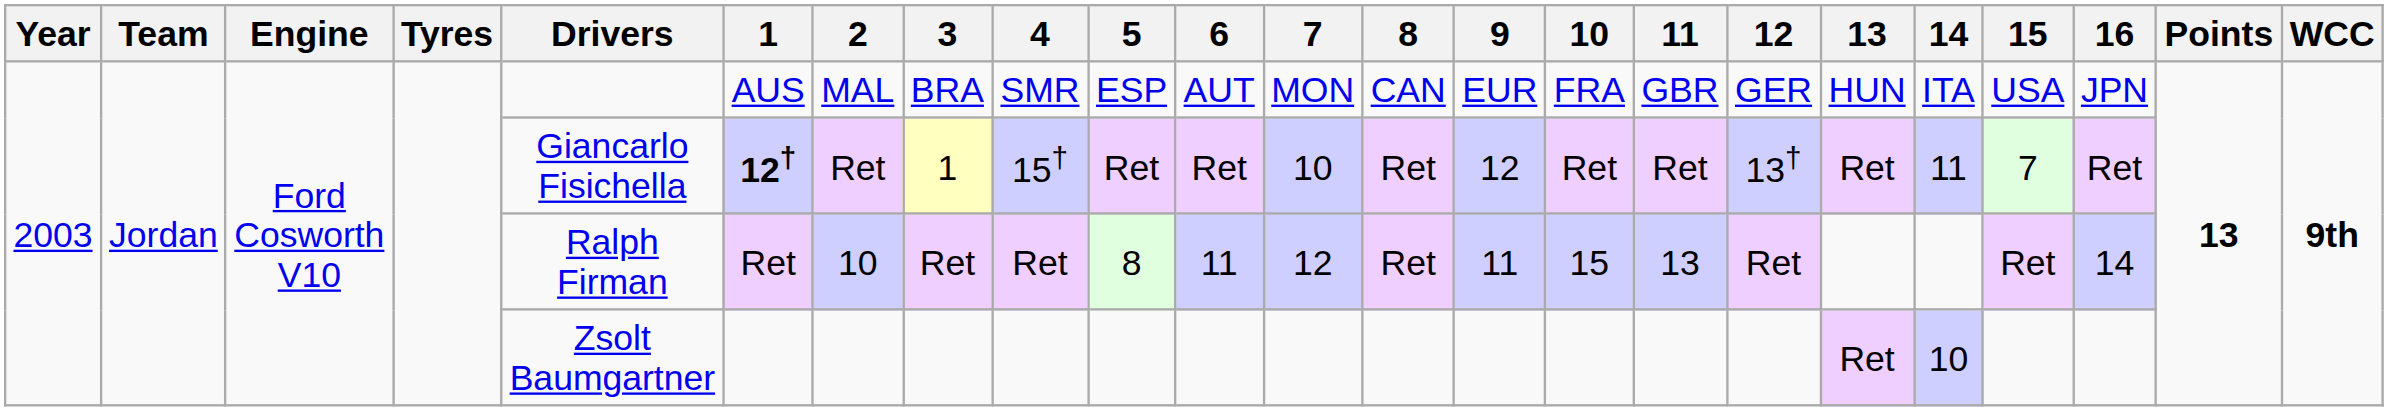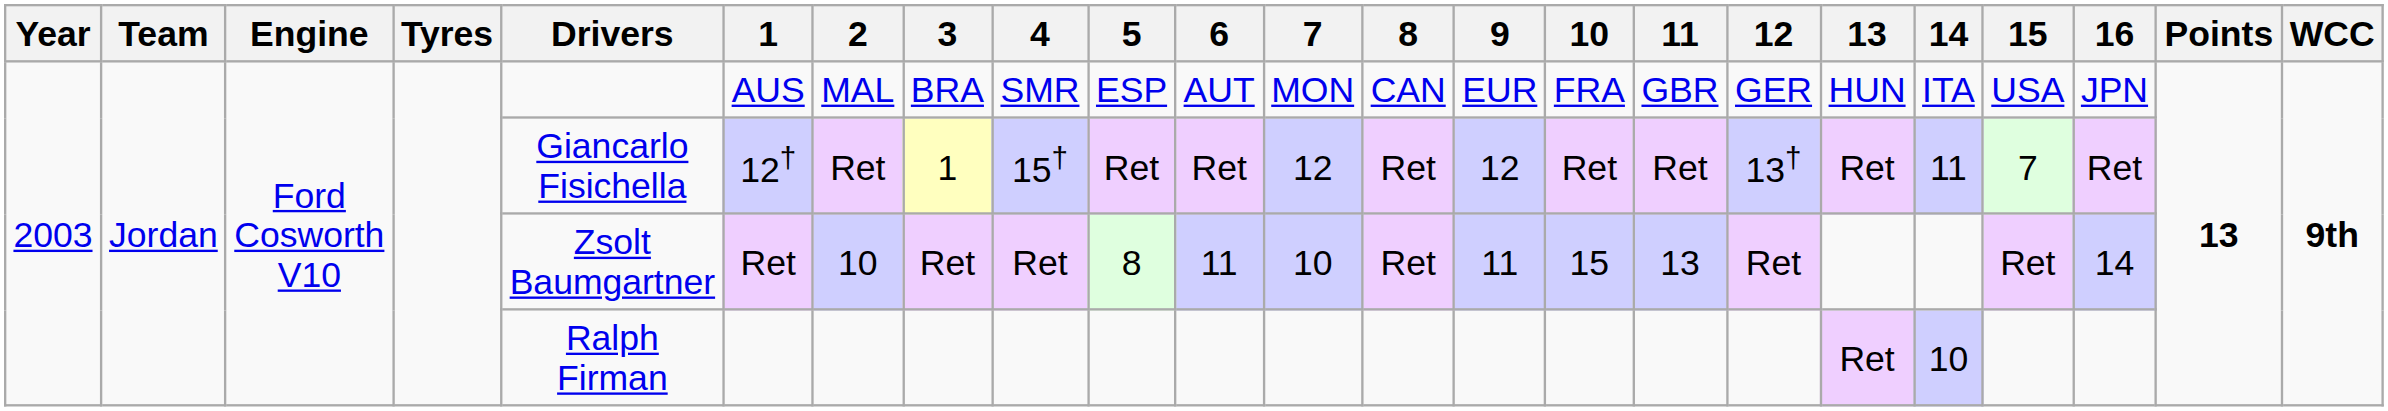(768, 166) bold -> (768, 166) normal
(1313, 166) 10 -> (1313, 166) 12
(612, 262) Ralph Firman -> (612, 262) Zsolt Baumgartner
(1313, 262) 12 -> (1313, 262) 10
(612, 358) Zsolt Baumgartner -> (612, 358) Ralph Firman
